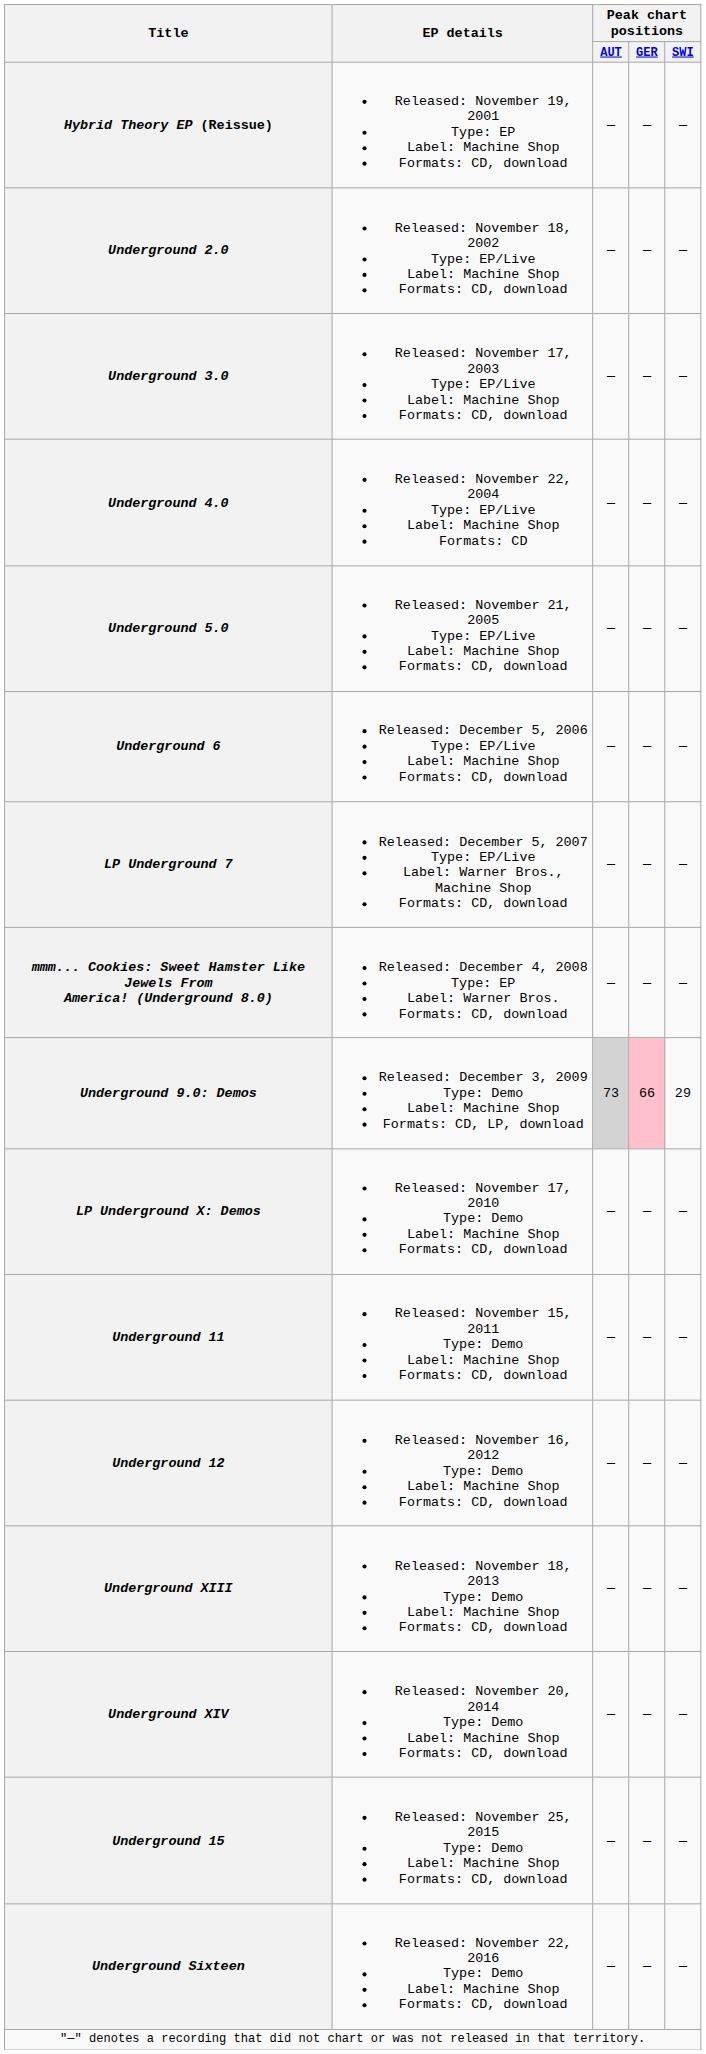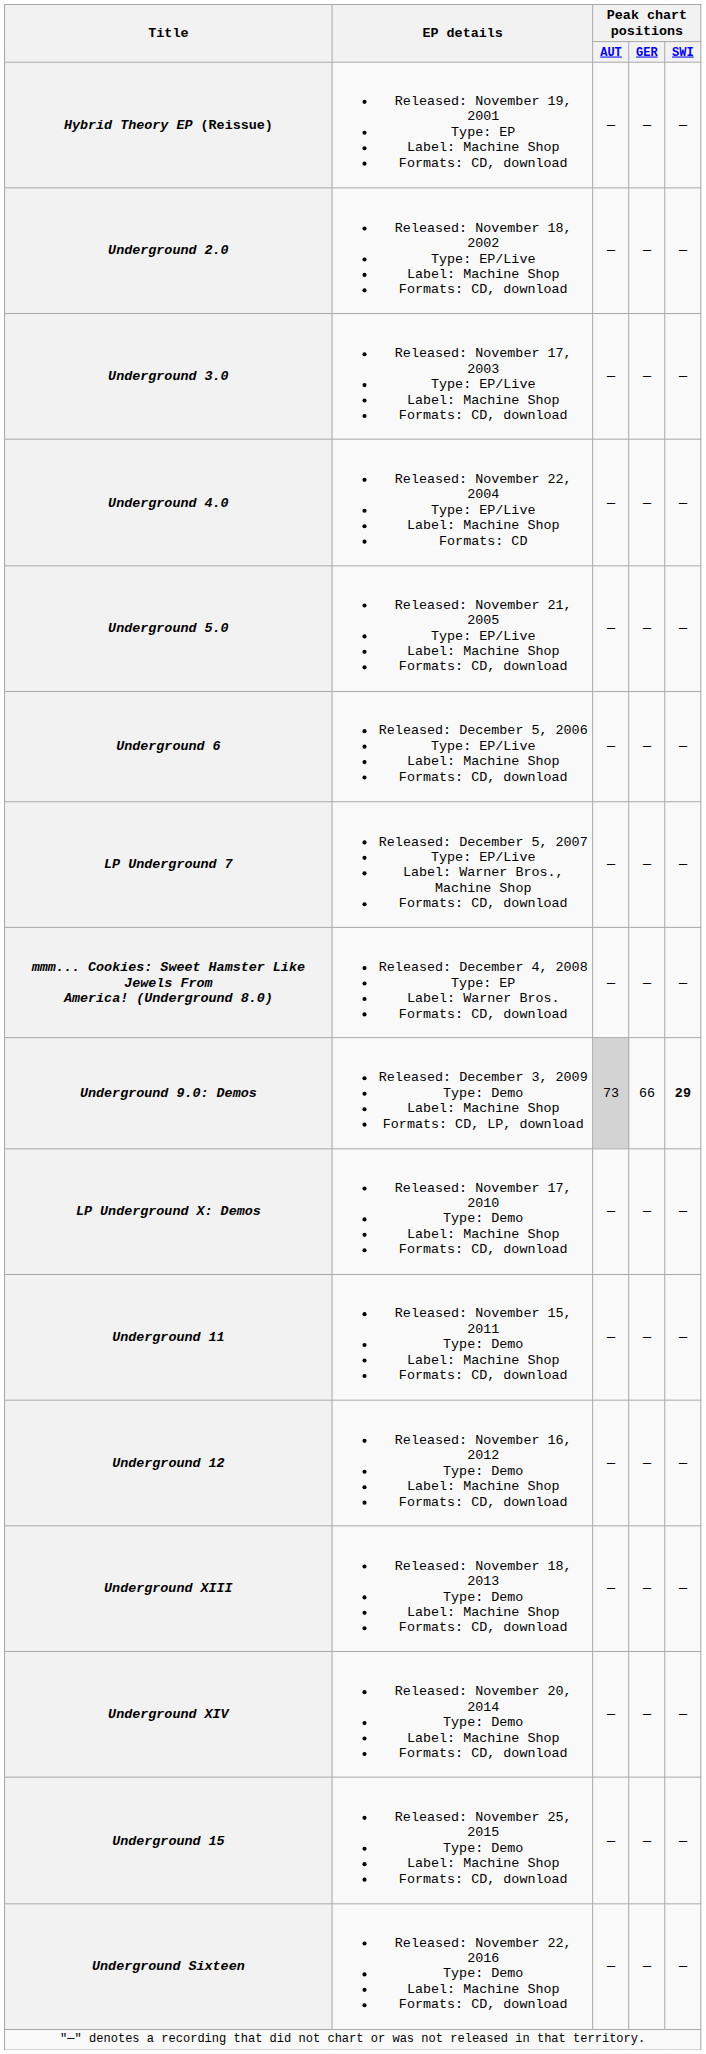(647, 1093) pink background -> (647, 1093) no background
(683, 1093) normal -> (683, 1093) bold
